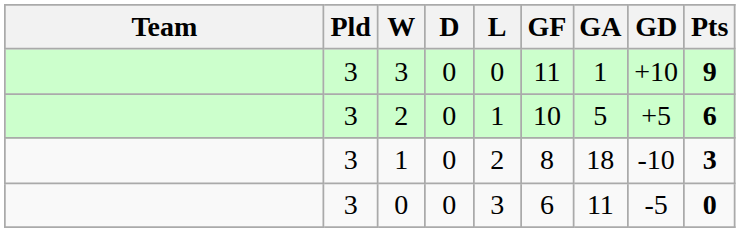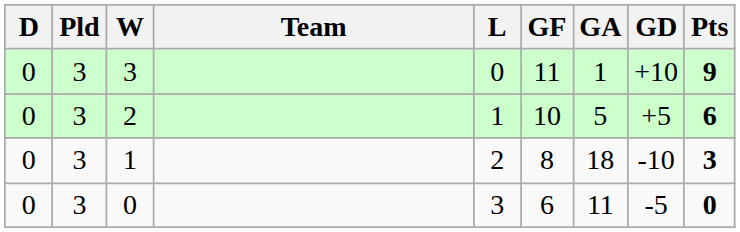columns swapped: (164, 26) <-> (449, 26)
